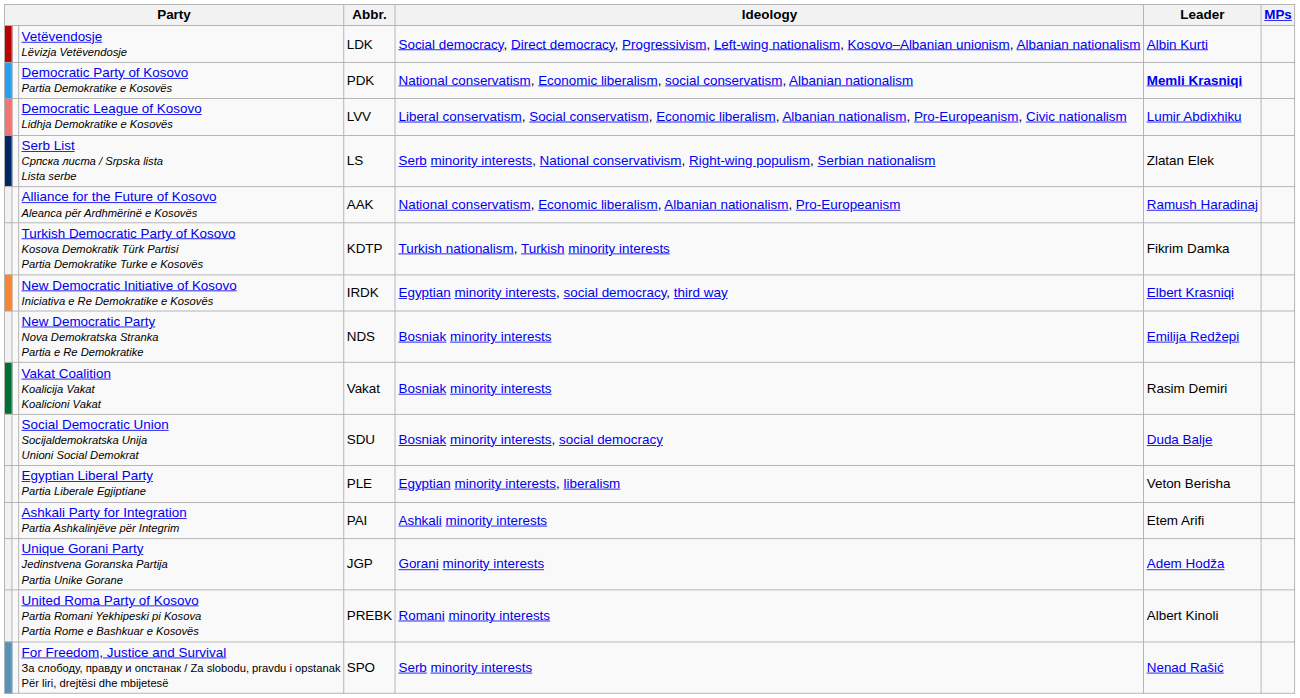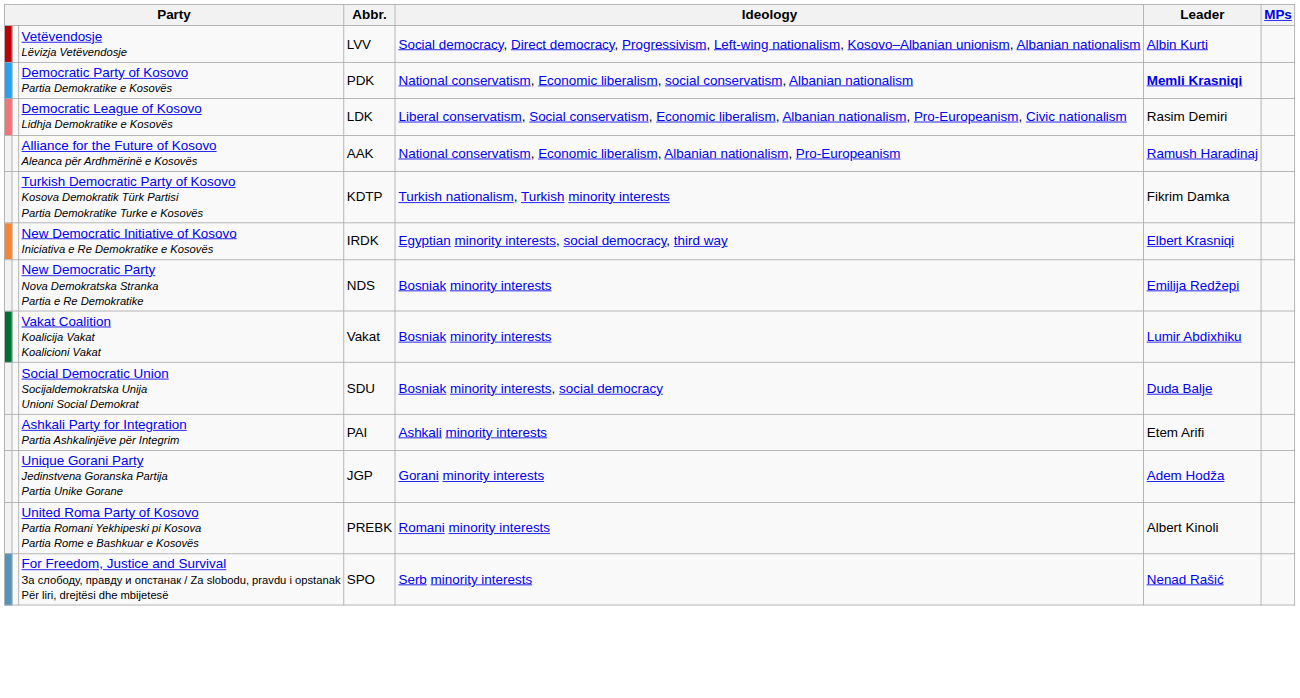(360, 44) LDK -> (359, 44) LVV
(359, 116) LVV -> (360, 116) LDK
(1194, 116) Lumir Abdixhiku -> (1187, 116) Rasim Demiri
- row: (92, 160)
(1187, 388) Rasim Demiri -> (1194, 336) Lumir Abdixhiku
- row: (87, 483)
